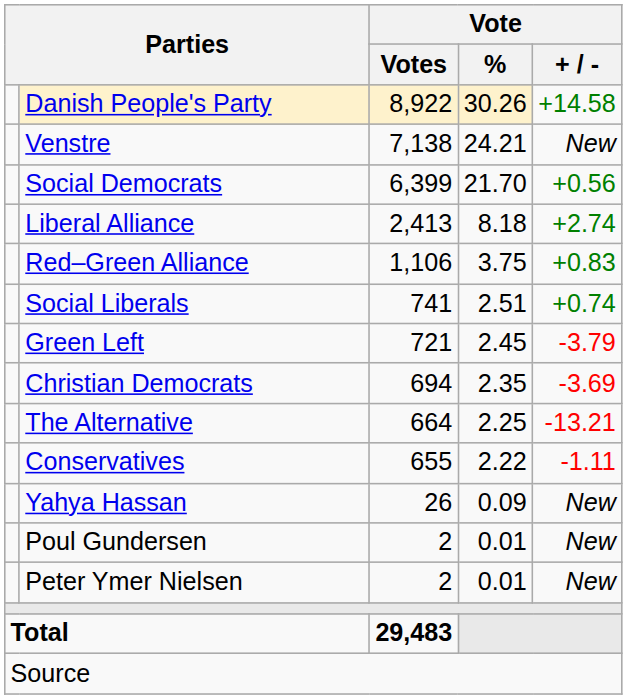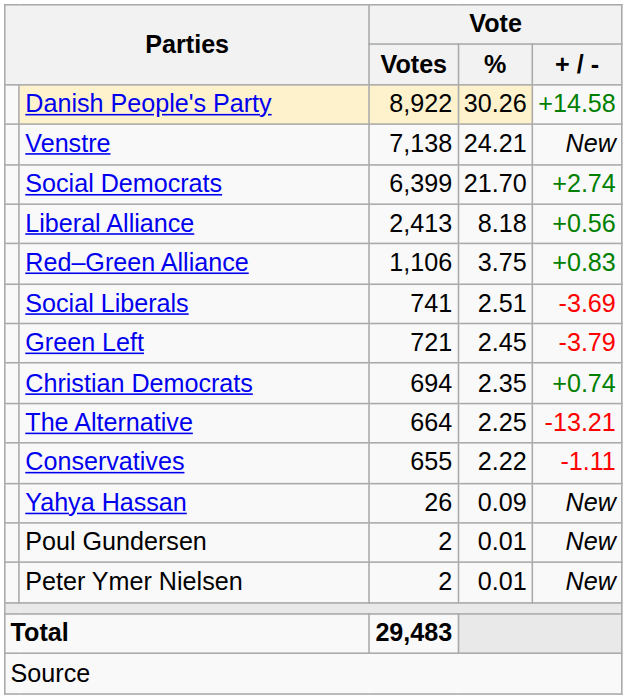(584, 183) +0.56 -> (584, 183) +2.74
(584, 223) +2.74 -> (584, 223) +0.56
(584, 303) +0.74 -> (587, 303) -3.69
(587, 382) -3.69 -> (584, 382) +0.74
